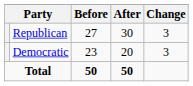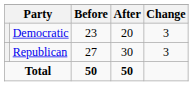rows swapped: (40, 33) <-> (41, 52)
